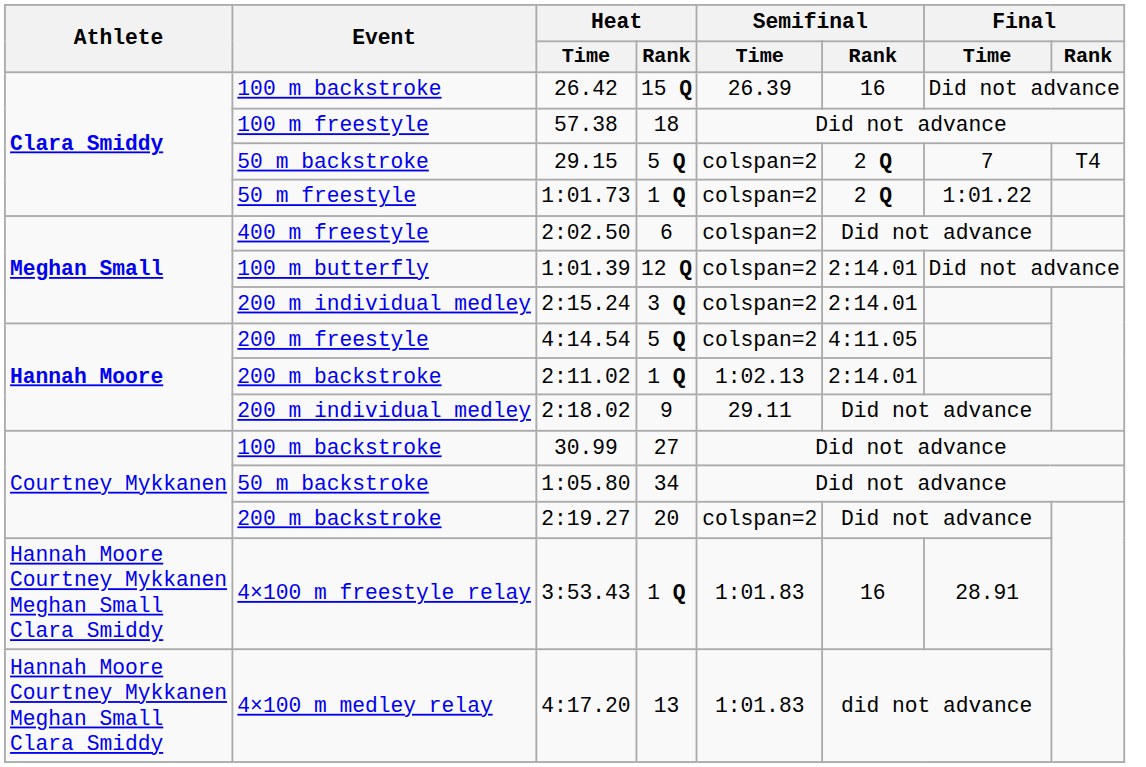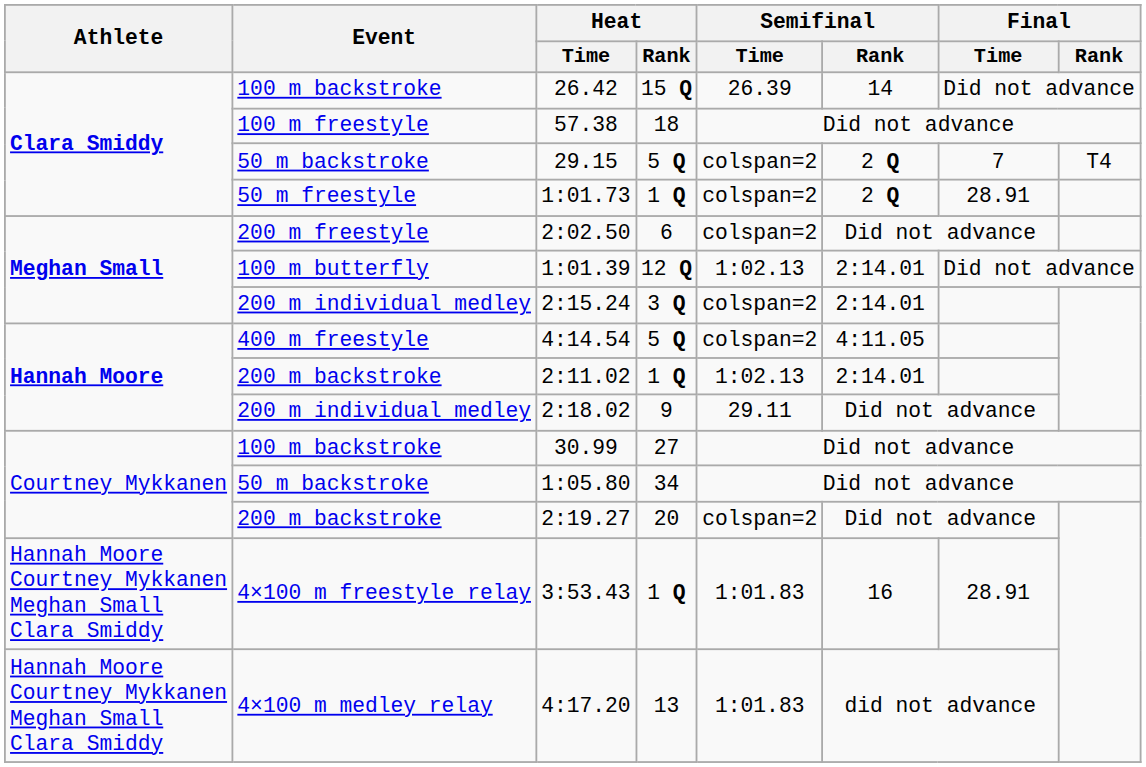(873, 90) 16 -> (880, 90) 14
(987, 197) 1:01.22 -> (998, 197) 28.91
(333, 233) 400 m freestyle -> (333, 233) 200 m freestyle
(760, 269) colspan=2 -> (760, 269) 1:02.13
(333, 340) 200 m freestyle -> (333, 340) 400 m freestyle
